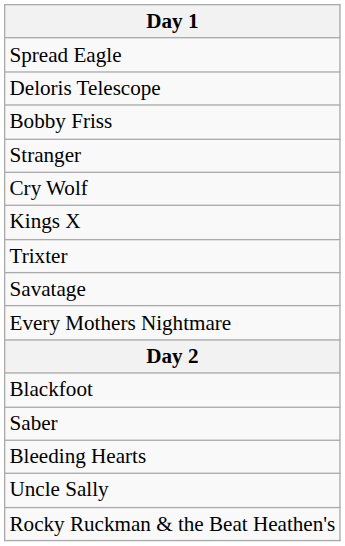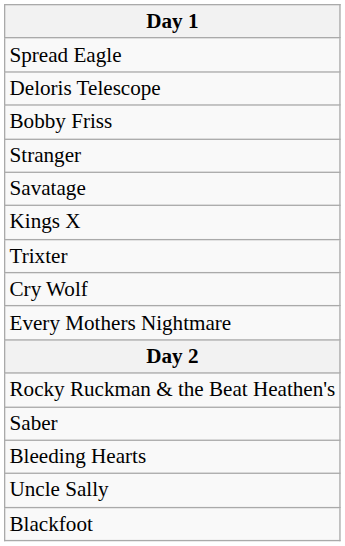(49, 188) Cry Wolf -> (48, 188) Savatage
(48, 289) Savatage -> (49, 289) Cry Wolf
(51, 389) Blackfoot -> (172, 389) Rocky Ruckman & the Beat Heathen's
(172, 523) Rocky Ruckman & the Beat Heathen's -> (51, 523) Blackfoot
